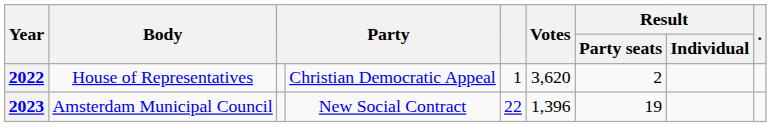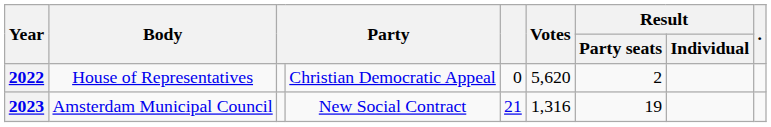(517, 77) 1 -> (517, 77) 0
(551, 77) 3,620 -> (551, 77) 5,620
(513, 107) 22 -> (513, 107) 21
(551, 107) 1,396 -> (551, 107) 1,316
